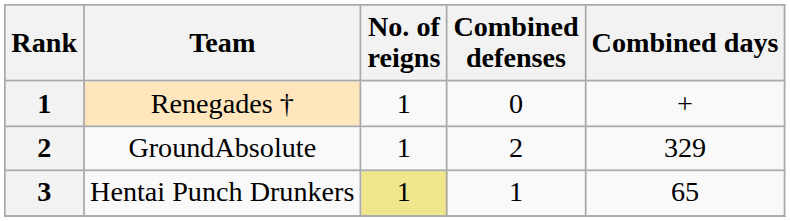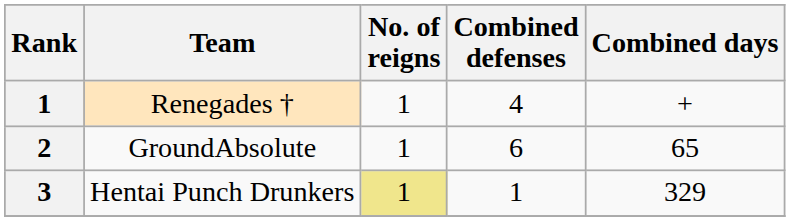(516, 103) 0 -> (516, 103) 4
(516, 147) 2 -> (516, 147) 6
(685, 147) 329 -> (685, 147) 65
(685, 192) 65 -> (685, 192) 329
